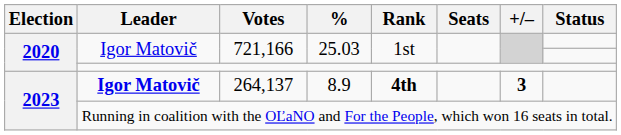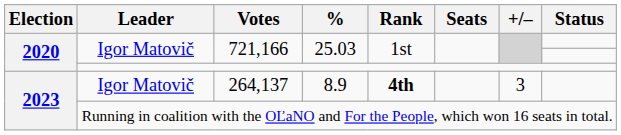(149, 85) bold -> (146, 85) normal
(522, 85) bold -> (520, 85) normal
